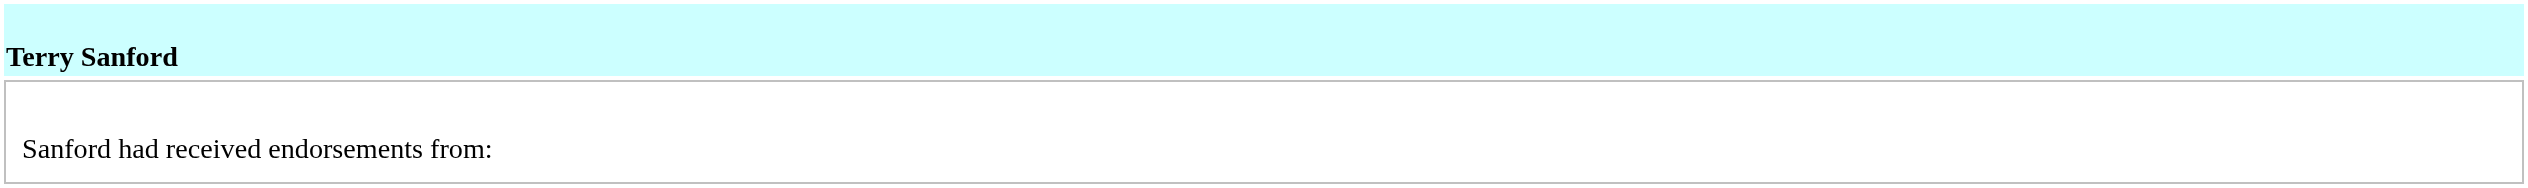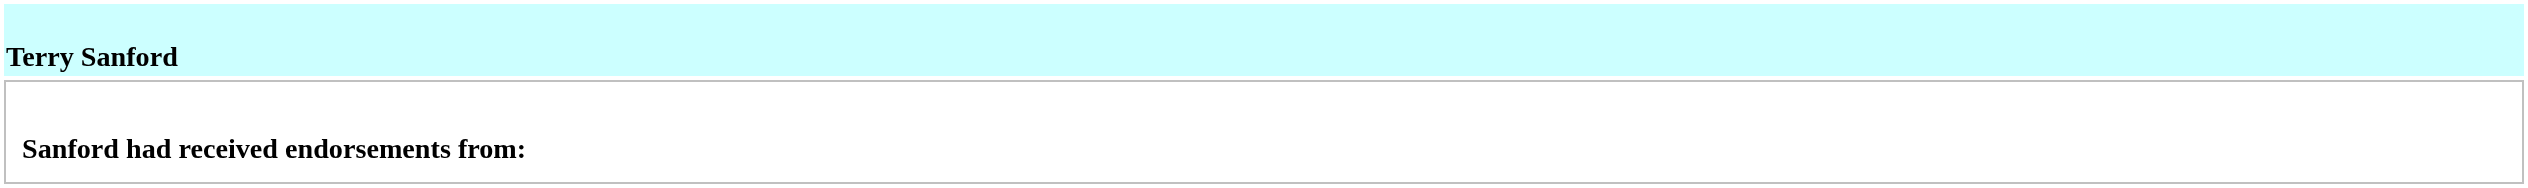(257, 148) normal -> (274, 148) bold
